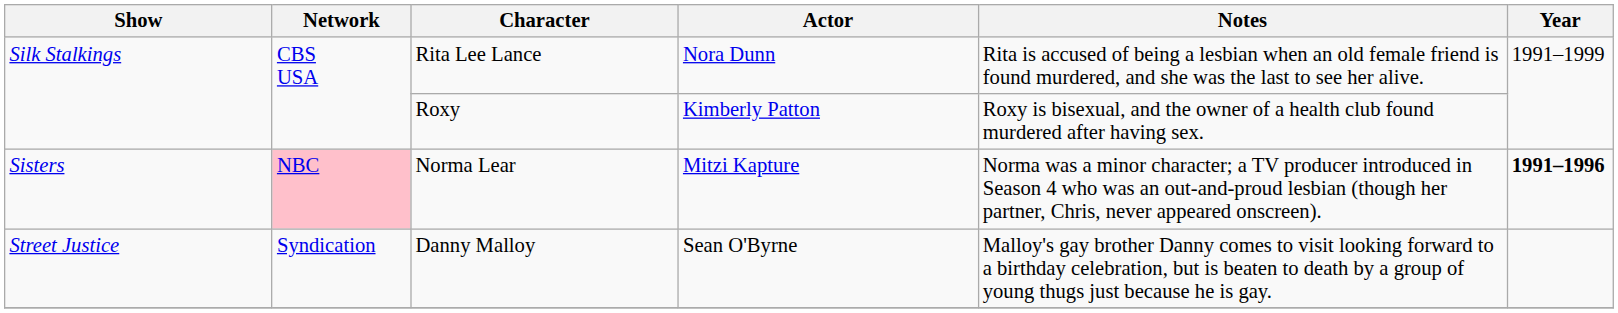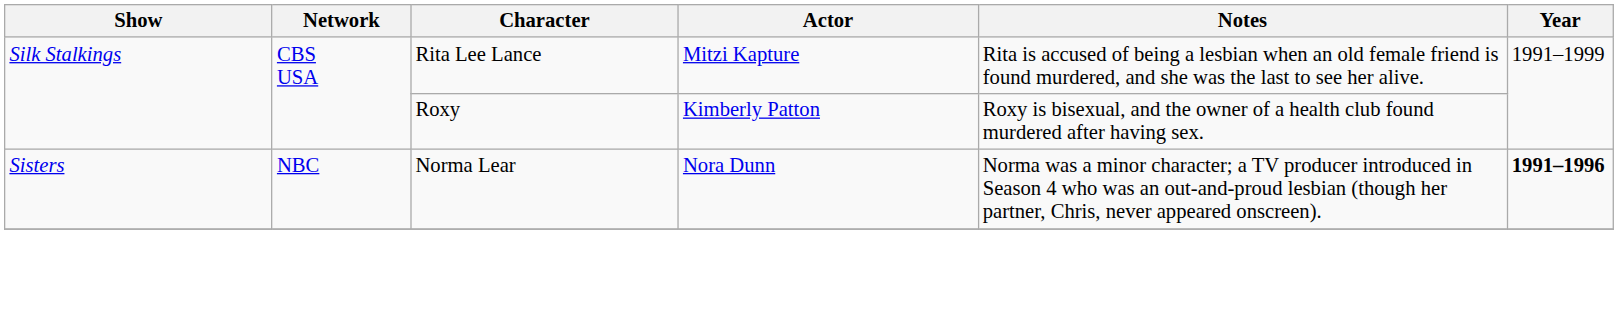(729, 53) Nora Dunn -> (741, 53) Mitzi Kapture
(298, 165) pink background -> (298, 165) no background
(741, 165) Mitzi Kapture -> (729, 165) Nora Dunn
- row: (475, 244)
